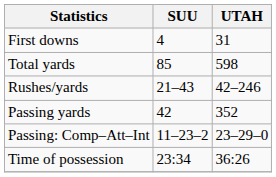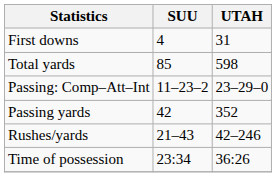rows swapped: (48, 88) <-> (79, 135)
